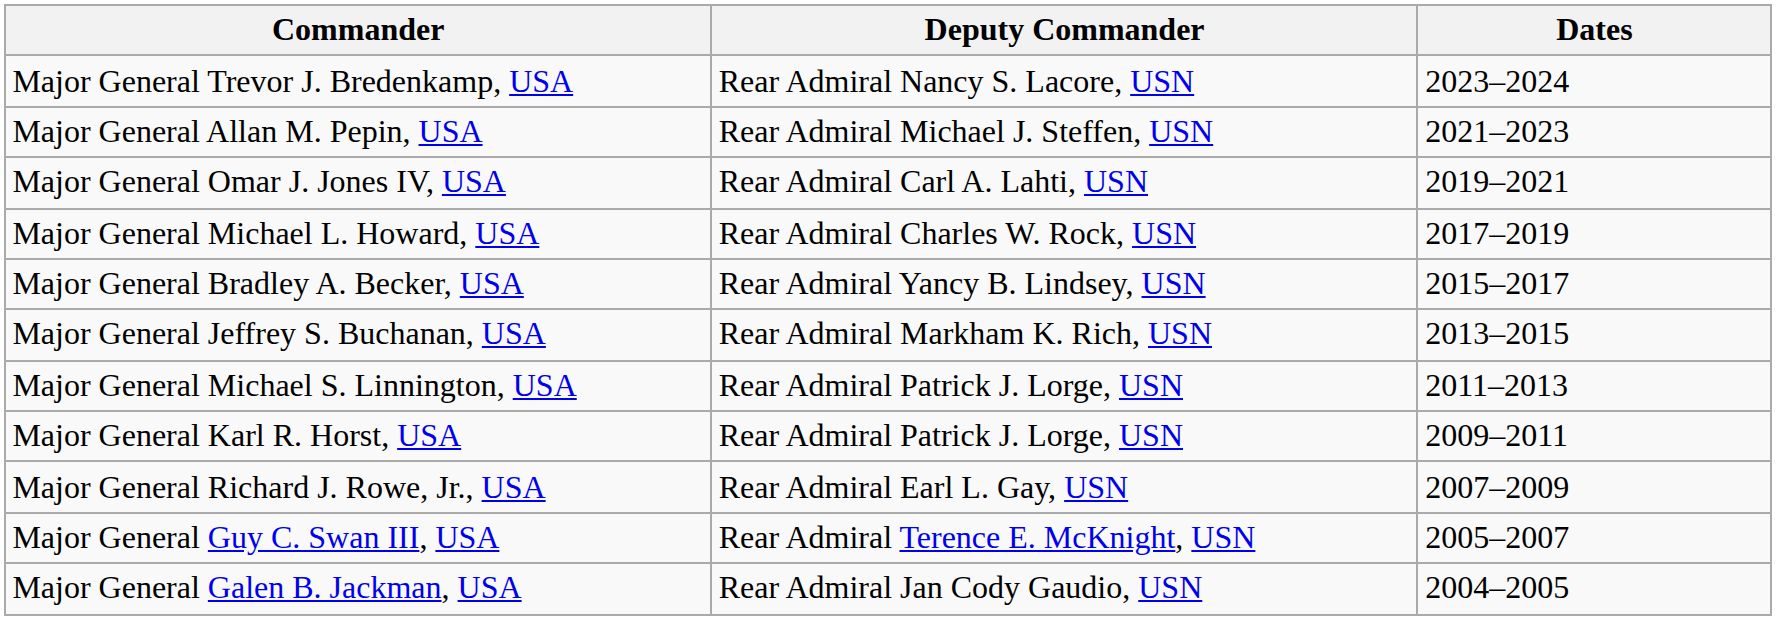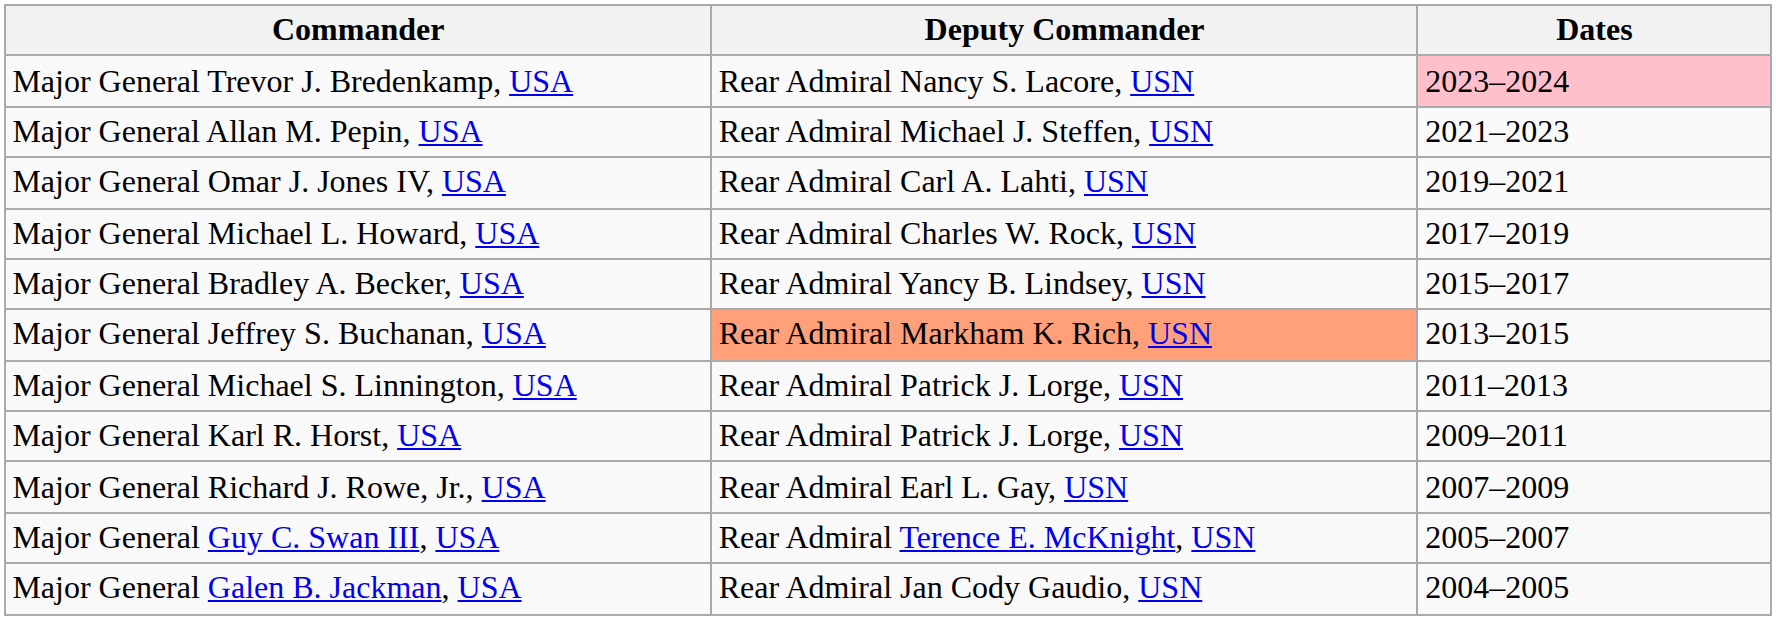(1497, 80) no background -> (1497, 80) pink background
(965, 334) no background -> (965, 334) lightsalmon background
